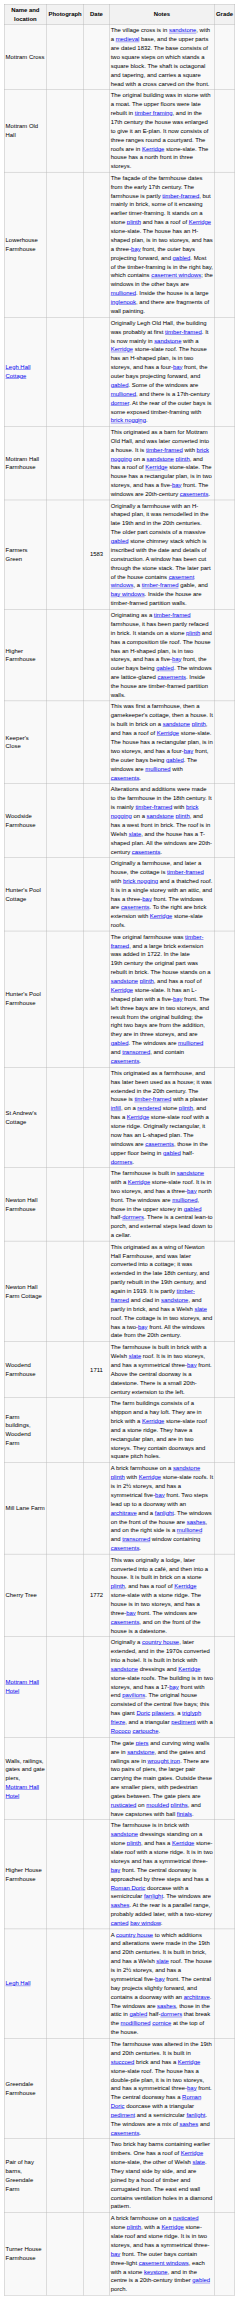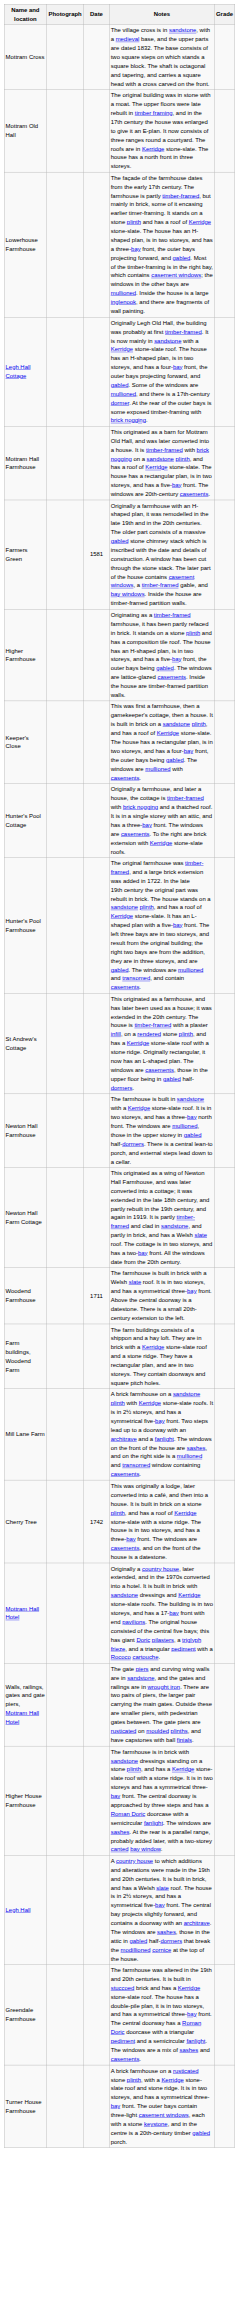(96, 555) 1583 -> (96, 555) 1581
- row: (21, 820)
(96, 1595) 1772 -> (96, 1521) 1742
- row: (20, 2175)
